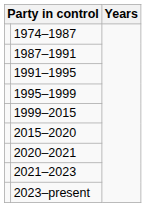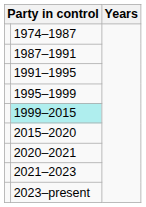(45, 113) no background -> (45, 113) paleturquoise background
